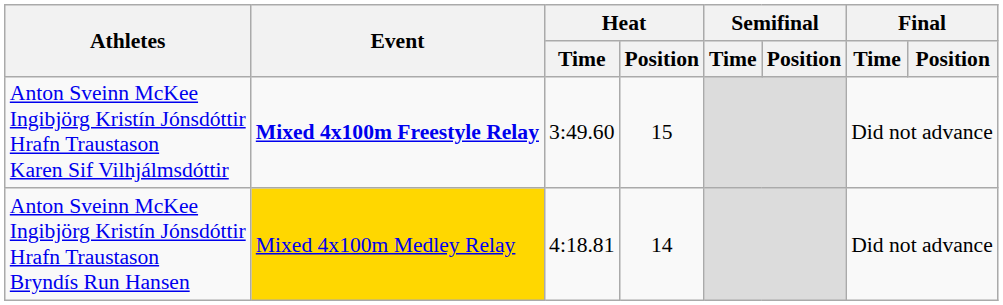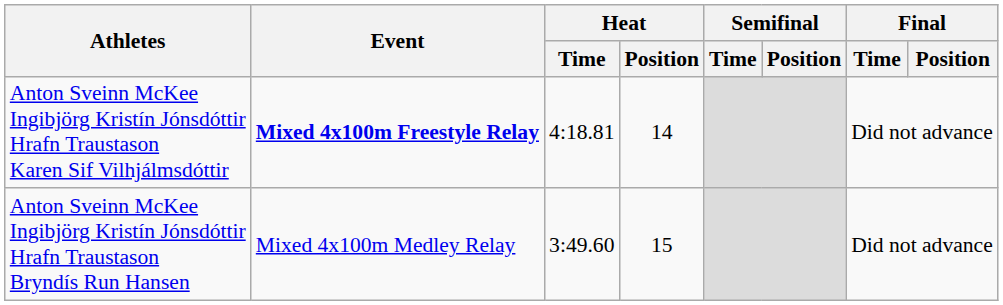(582, 132) 3:49.60 -> (582, 132) 4:18.81
(662, 132) 15 -> (662, 132) 14
(386, 244) gold background -> (386, 244) no background
(582, 244) 4:18.81 -> (582, 244) 3:49.60
(662, 244) 14 -> (662, 244) 15
